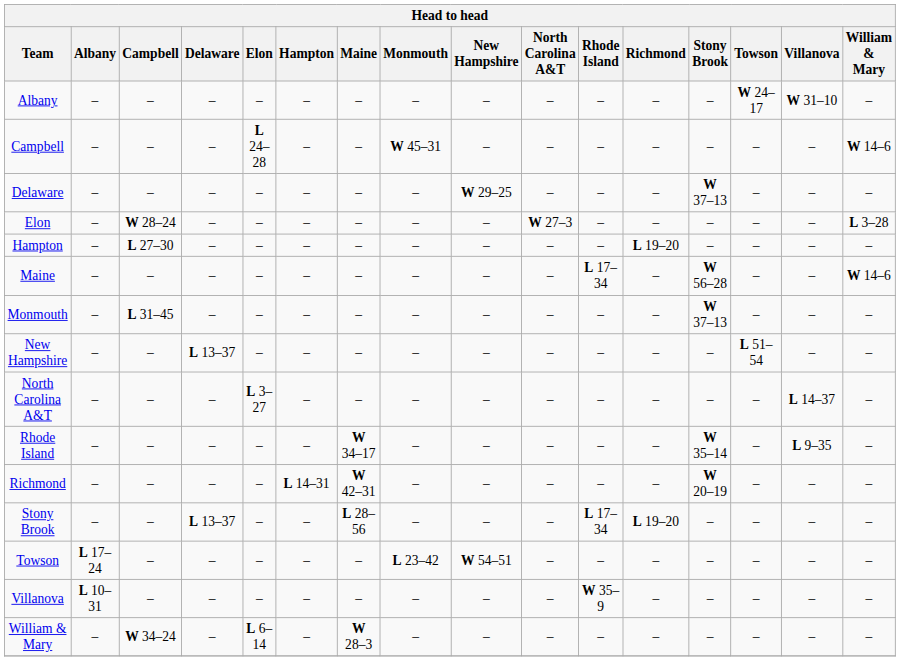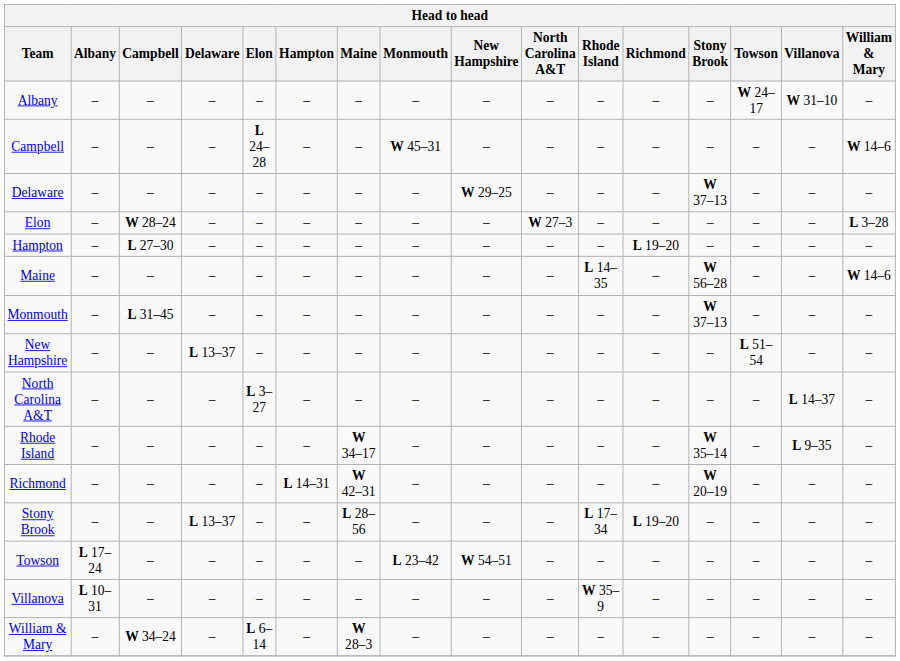(601, 276) L 17–34 -> (601, 276) L 14–35
